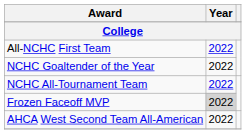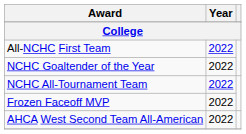(221, 102) lightgrey background -> (221, 102) no background
